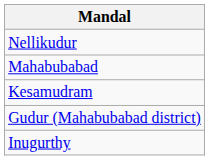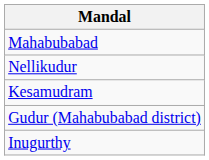(42, 42) Nellikudur -> (53, 42) Mahabubabad
(53, 67) Mahabubabad -> (42, 67) Nellikudur
